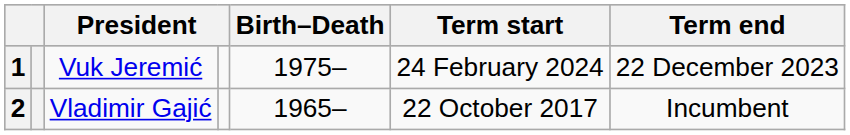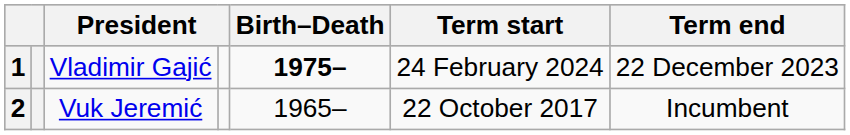(131, 66) Vuk Jeremić -> (131, 66) Vladimir Gajić
(310, 66) normal -> (310, 66) bold
(131, 108) Vladimir Gajić -> (131, 108) Vuk Jeremić
